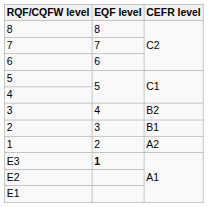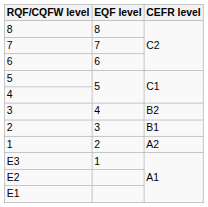(97, 161) bold -> (97, 161) normal
